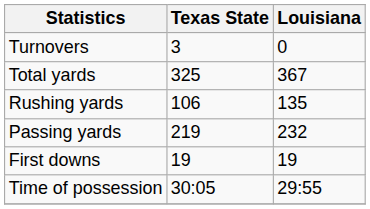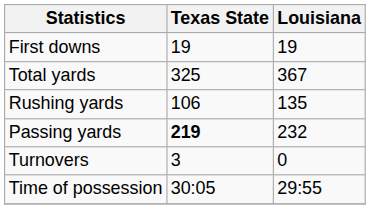rows swapped: (54, 160) <-> (49, 47)
(186, 132) normal -> (186, 132) bold
